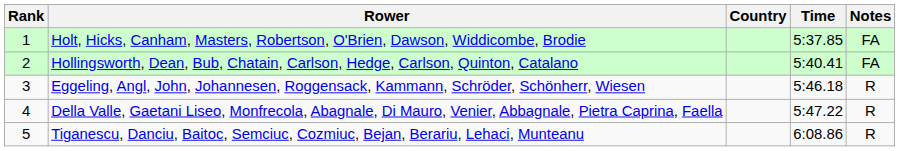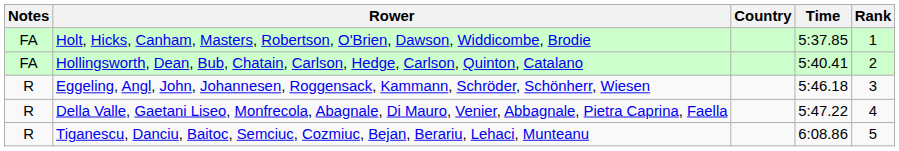columns swapped: (26, 16) <-> (870, 16)
